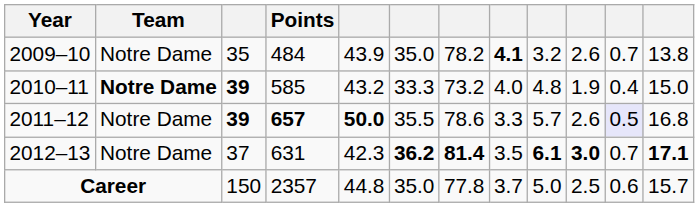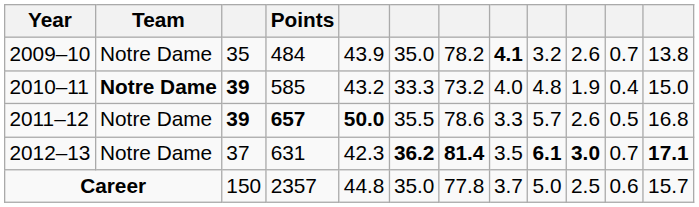(624, 119) lavender background -> (624, 119) no background
